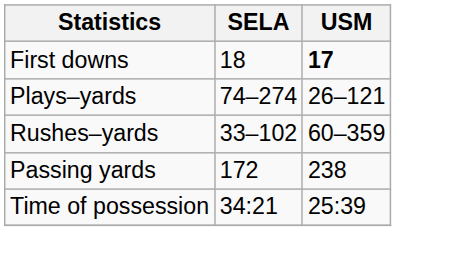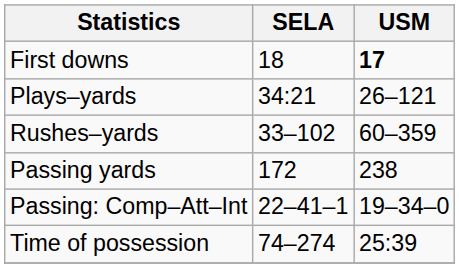(258, 96) 74–274 -> (287, 96) 34:21
+ row: (129, 207)
(249, 207) 34:21 -> (297, 243) 74–274
